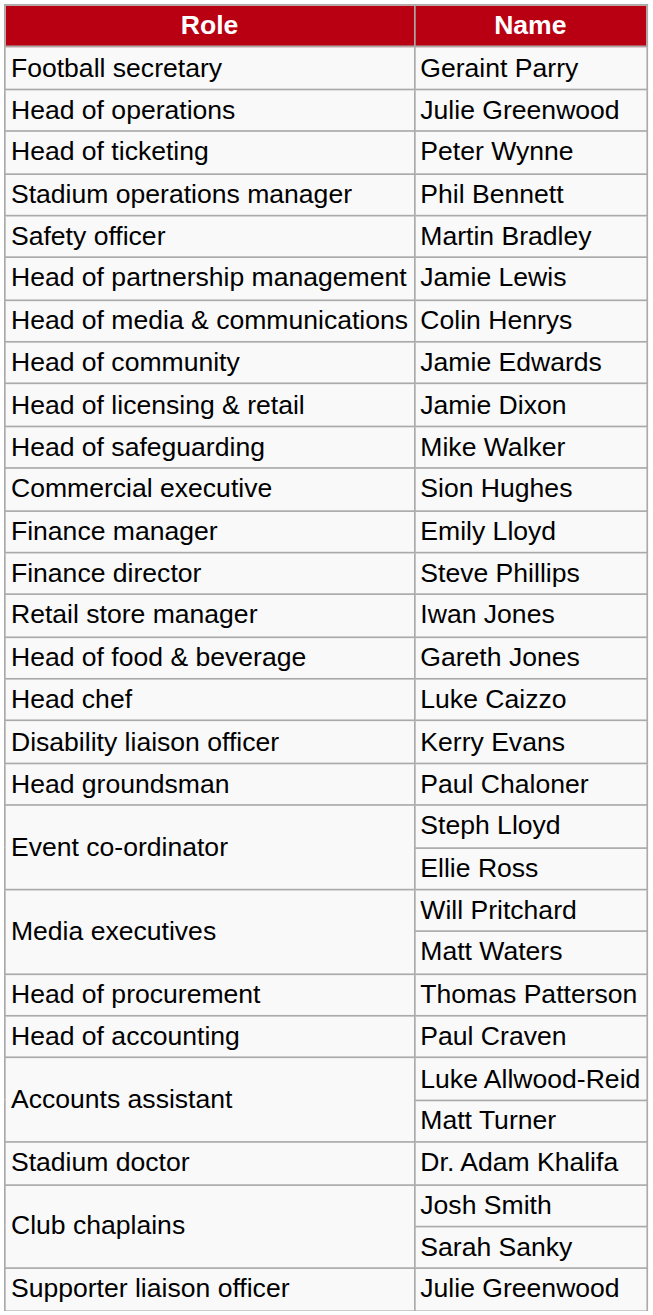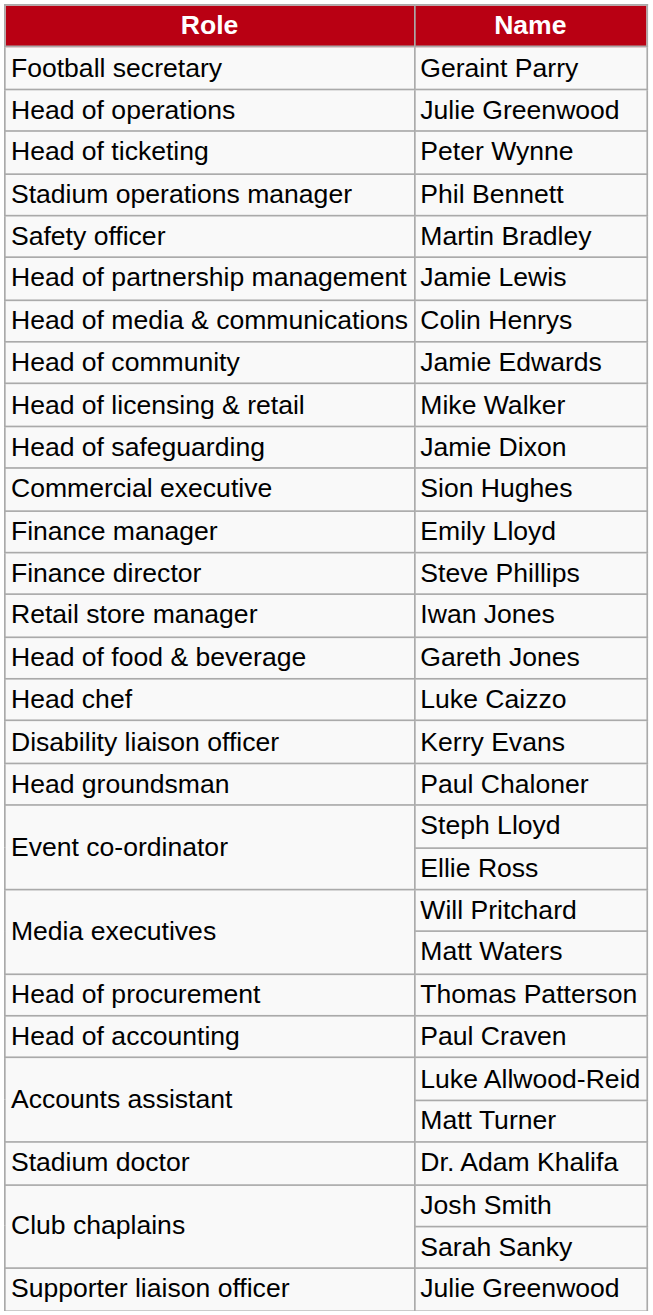(493, 404) Jamie Dixon -> (493, 404) Mike Walker
(493, 446) Mike Walker -> (493, 446) Jamie Dixon
